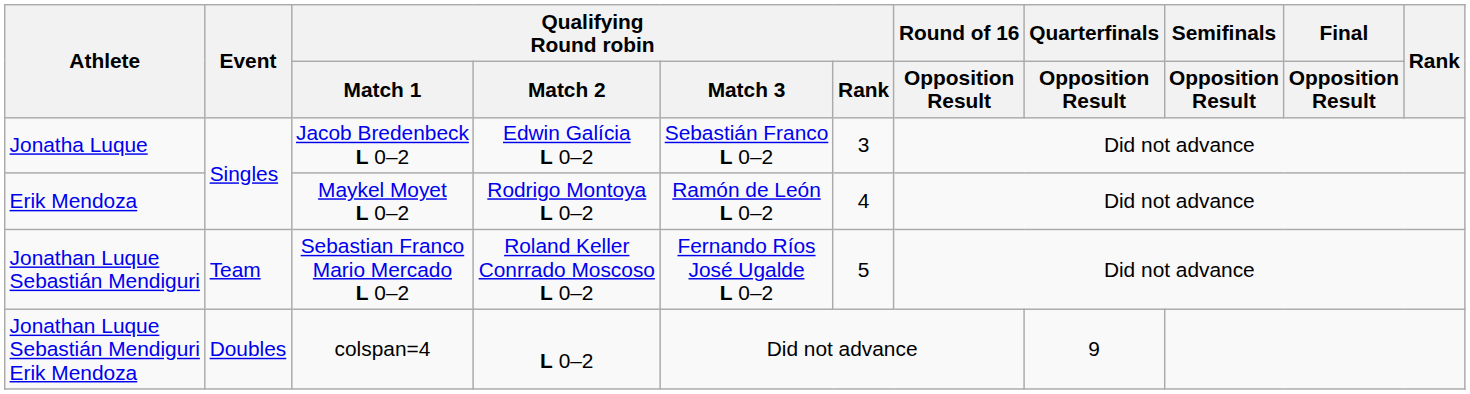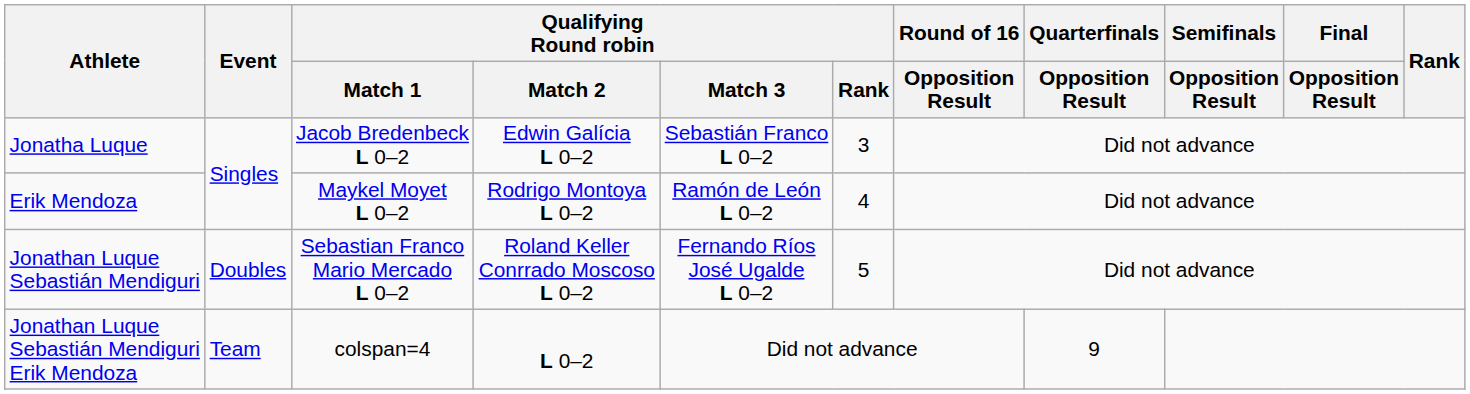(235, 270) Team -> (248, 270) Doubles
(248, 349) Doubles -> (235, 349) Team
